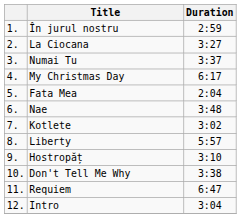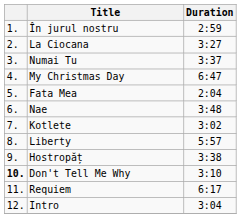(210, 77) 6:17 -> (210, 77) 6:47
(210, 157) 3:10 -> (210, 157) 3:38
(16, 173) normal -> (16, 173) bold
(210, 173) 3:38 -> (210, 173) 3:10
(210, 190) 6:47 -> (210, 190) 6:17
